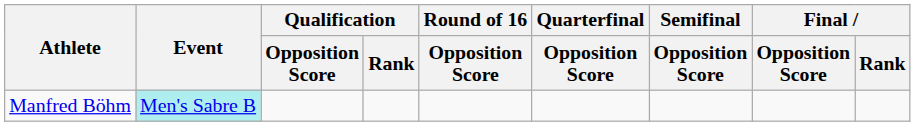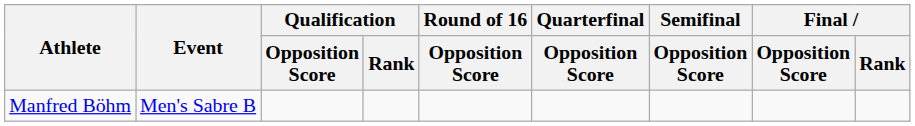(198, 105) paleturquoise background -> (198, 105) no background
